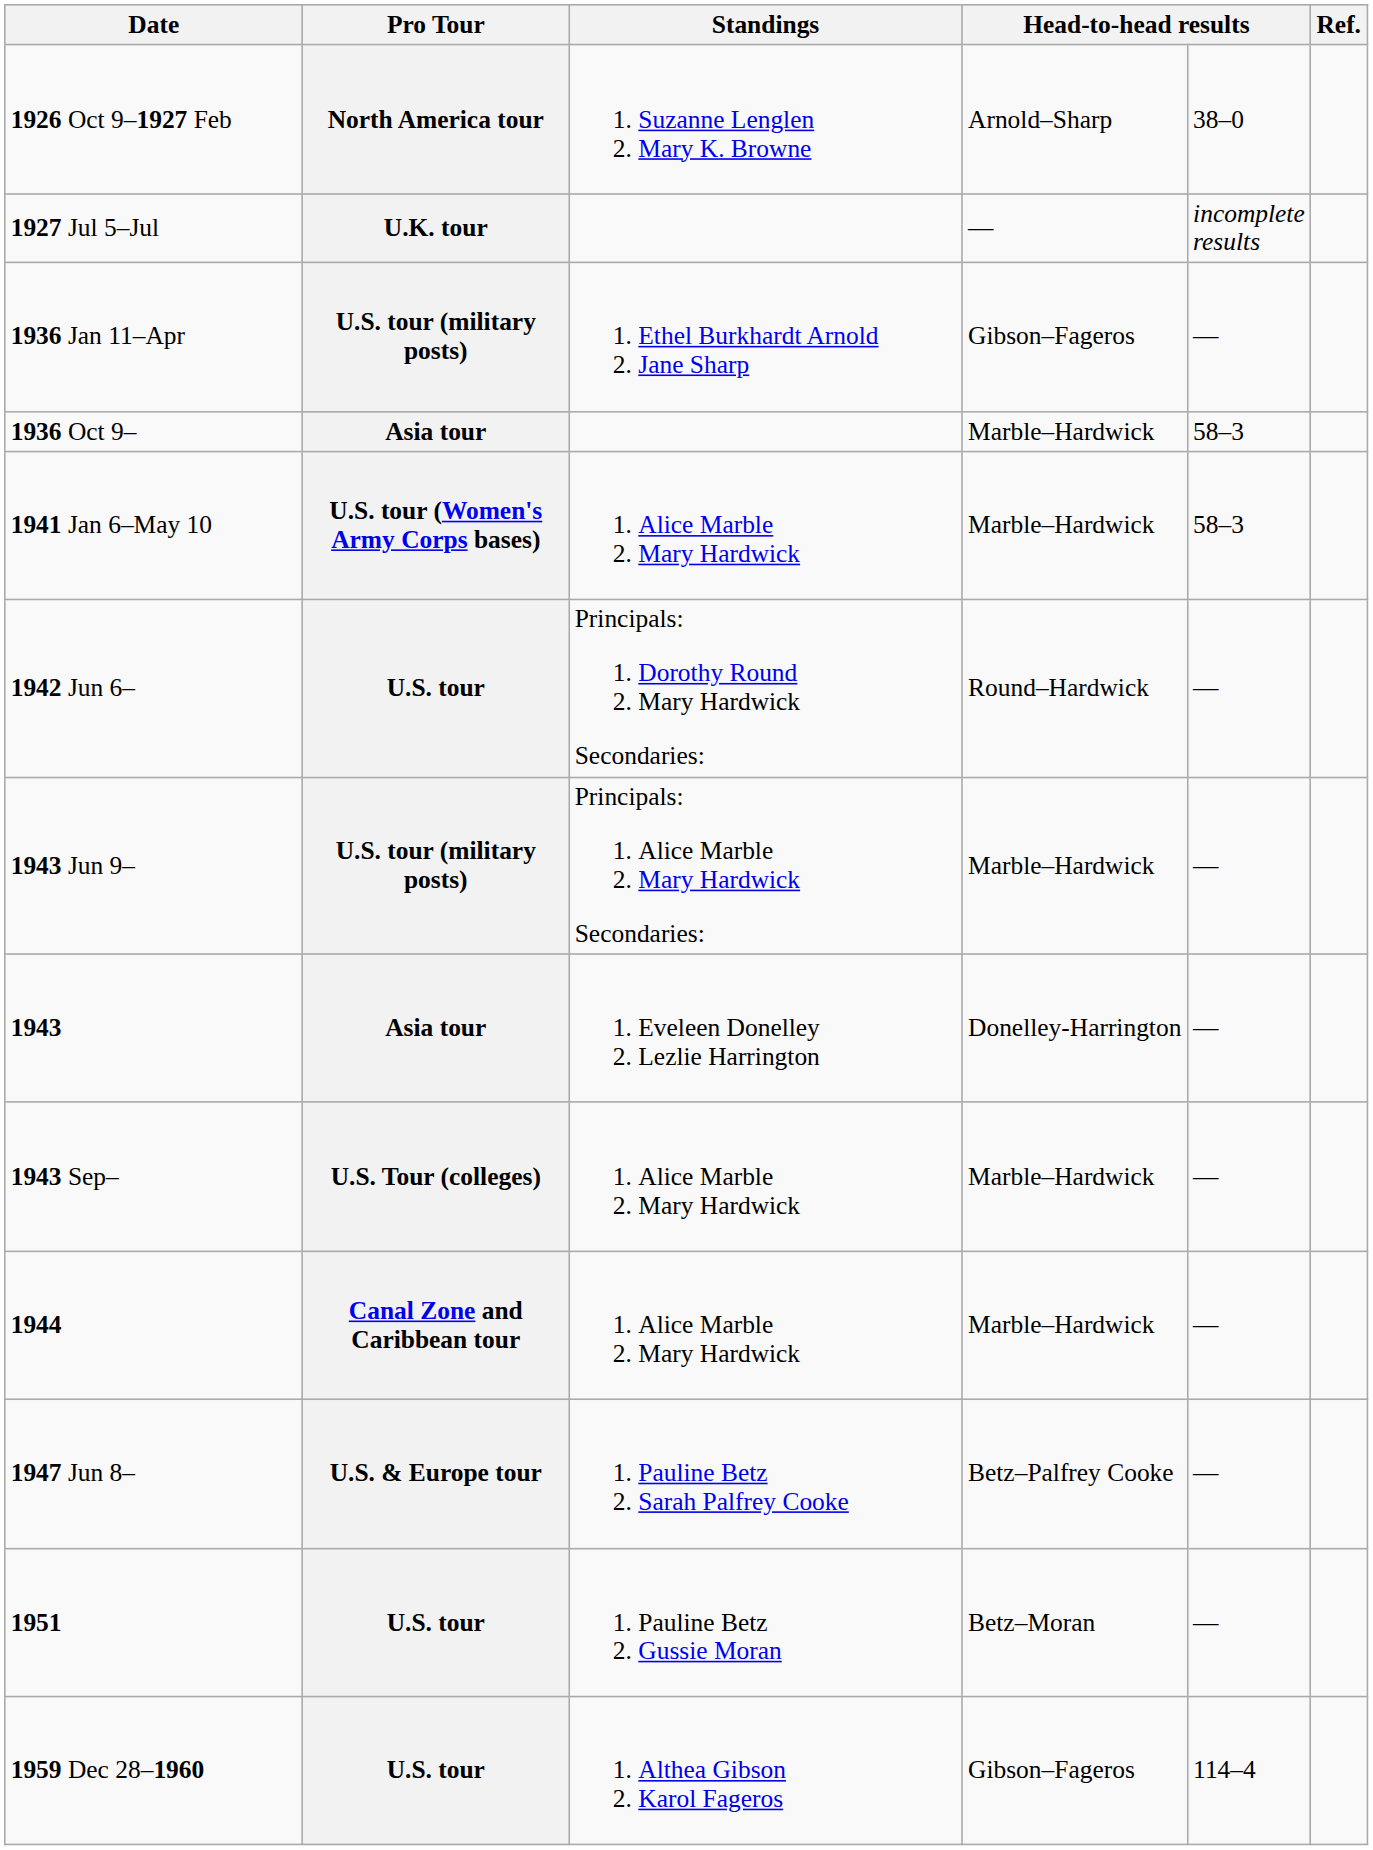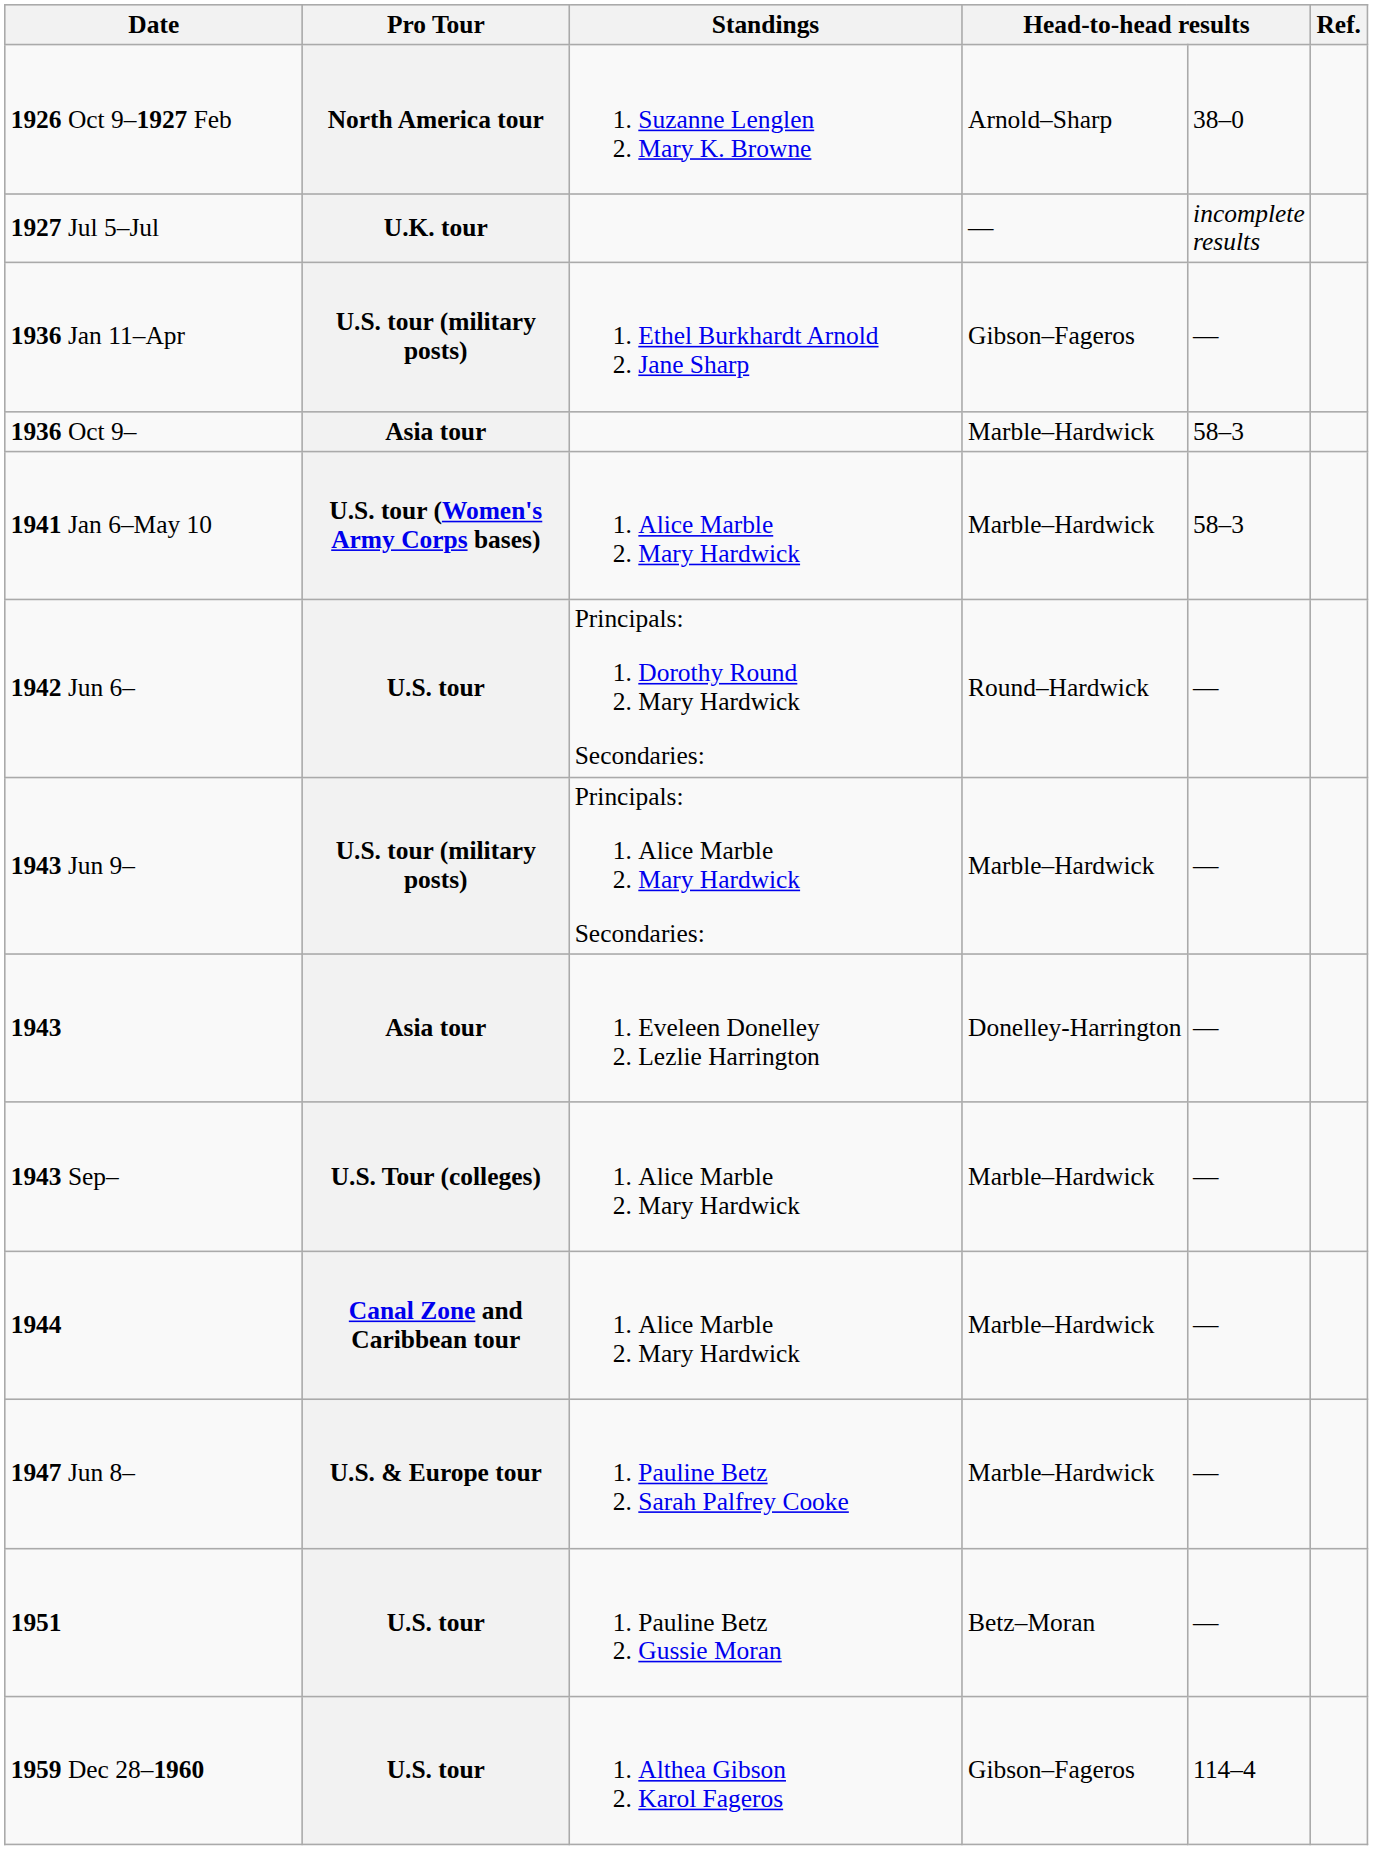(1071, 1473) Betz–Palfrey Cooke -> (1061, 1473) Marble–Hardwick
